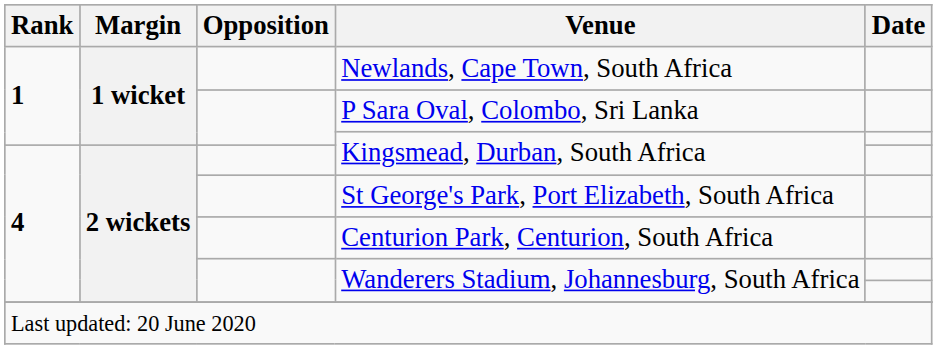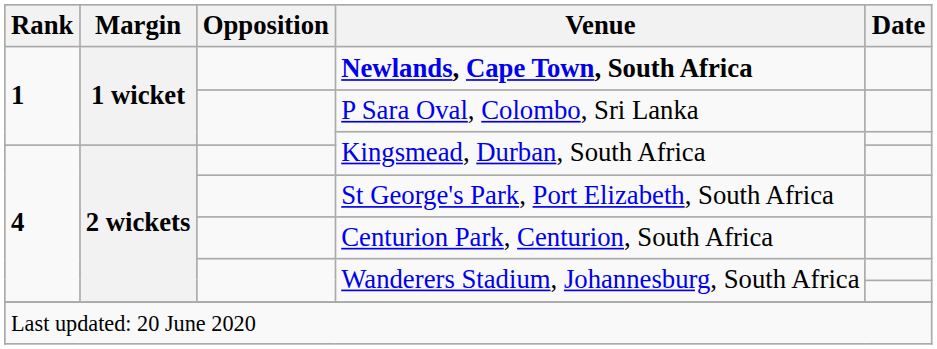(537, 68) normal -> (547, 68) bold
